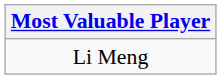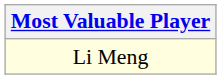(111, 56) no background -> (111, 56) lightyellow background
